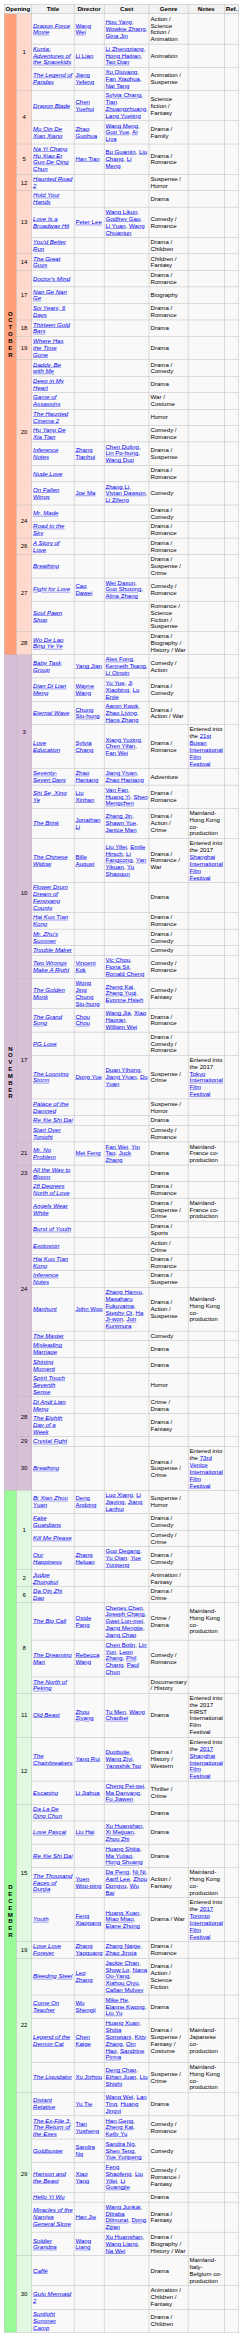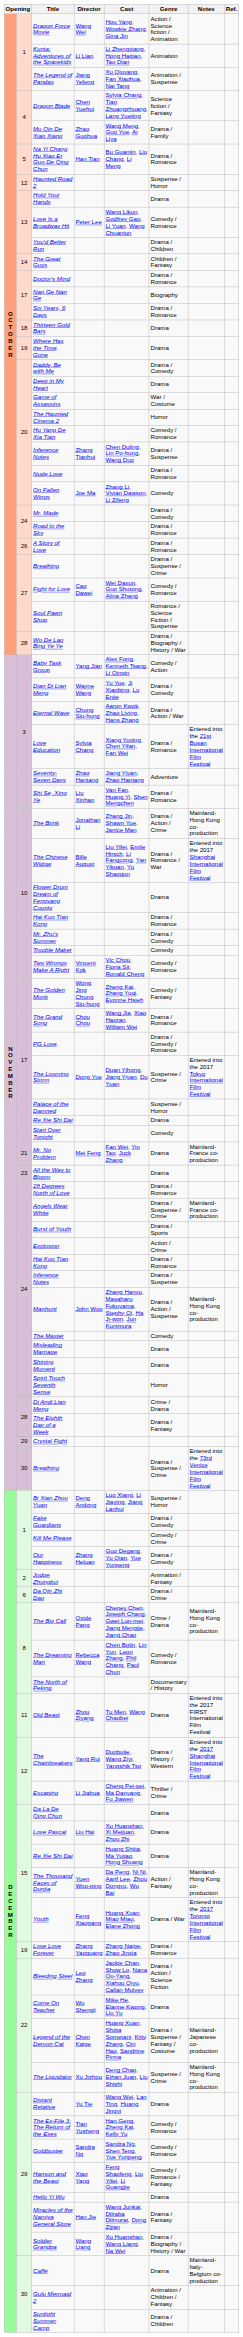(164, 1133) Comedy / Romance -> (162, 1133) Comedy
(162, 2150) Comedy -> (164, 2150) Comedy / Romance
